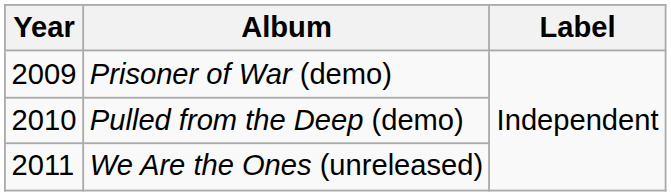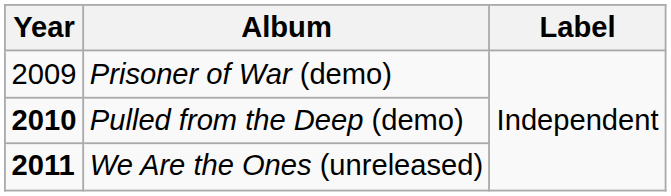(44, 119) normal -> (44, 119) bold
(43, 166) normal -> (43, 166) bold
